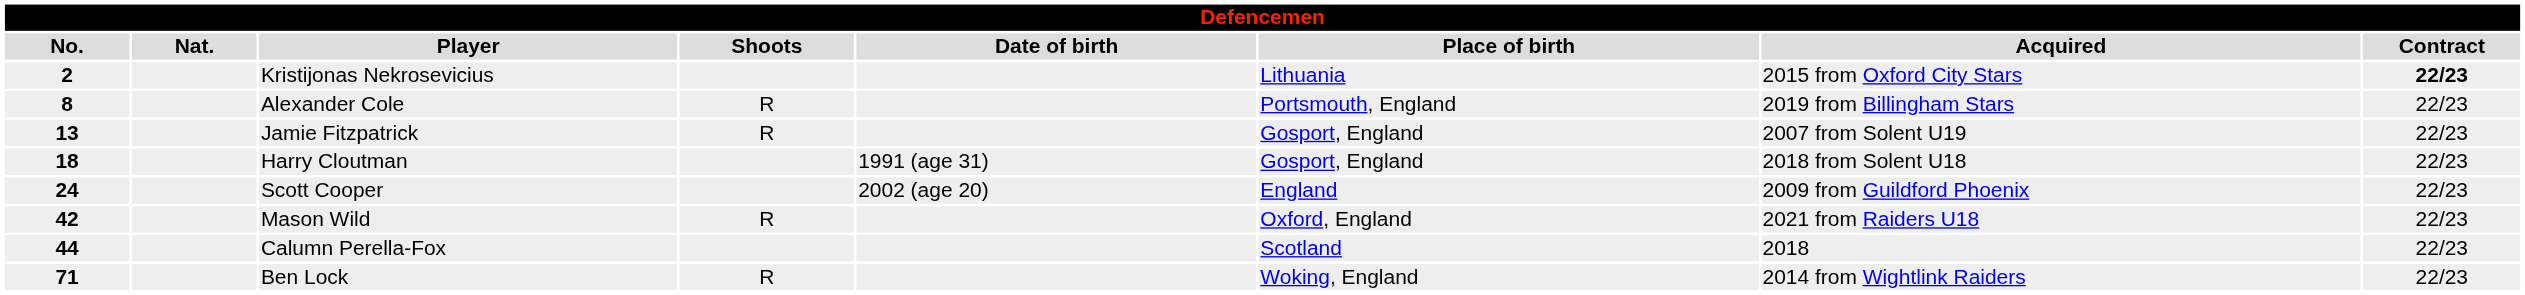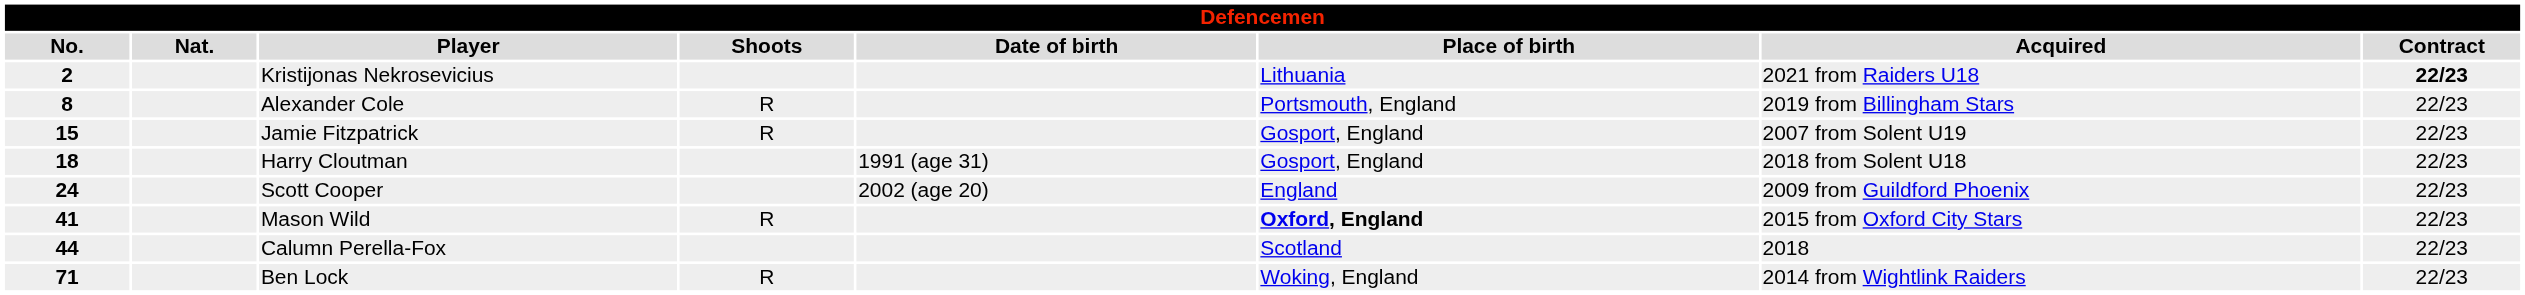(1892, 75) 2015 from Oxford City Stars -> (1871, 75) 2021 from Raiders U18
(67, 132) 13 -> (67, 132) 15
(67, 219) 42 -> (67, 219) 41
(1336, 219) normal -> (1342, 219) bold
(1871, 219) 2021 from Raiders U18 -> (1892, 219) 2015 from Oxford City Stars
